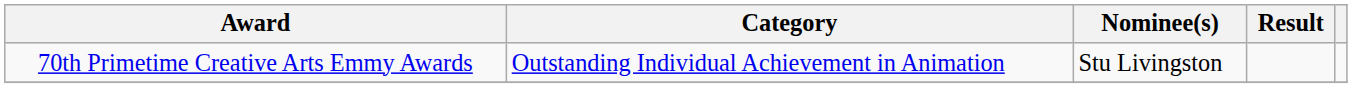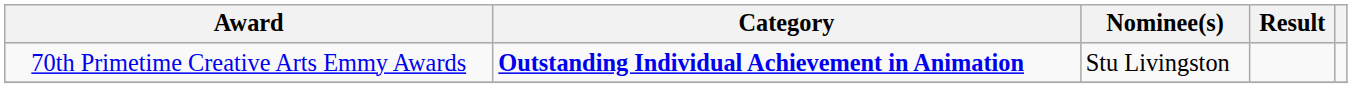(758, 62) normal -> (761, 62) bold
